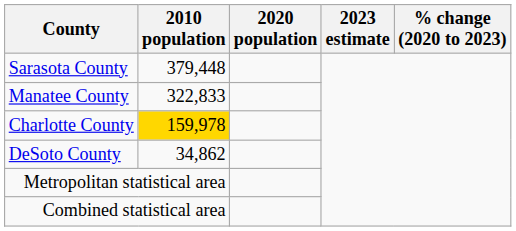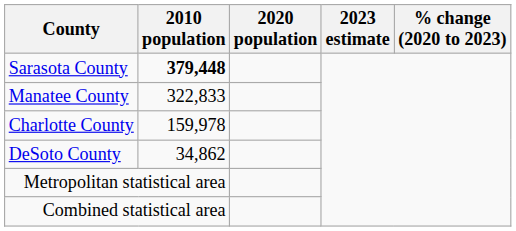(196, 67) normal -> (196, 67) bold
(196, 125) gold background -> (196, 125) no background
